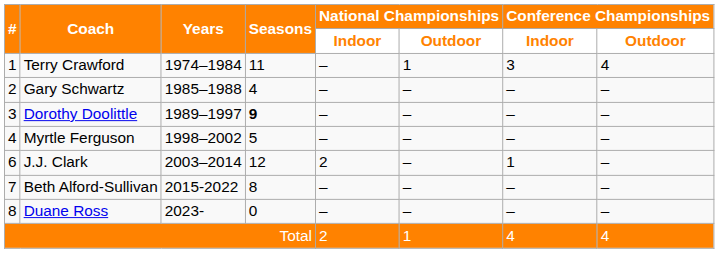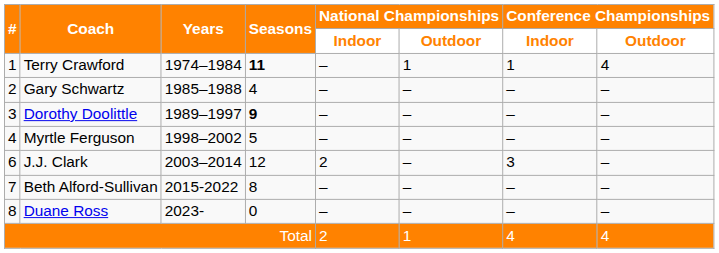(257, 65) normal -> (257, 65) bold
(510, 65) 3 -> (510, 65) 1
(510, 162) 1 -> (510, 162) 3
